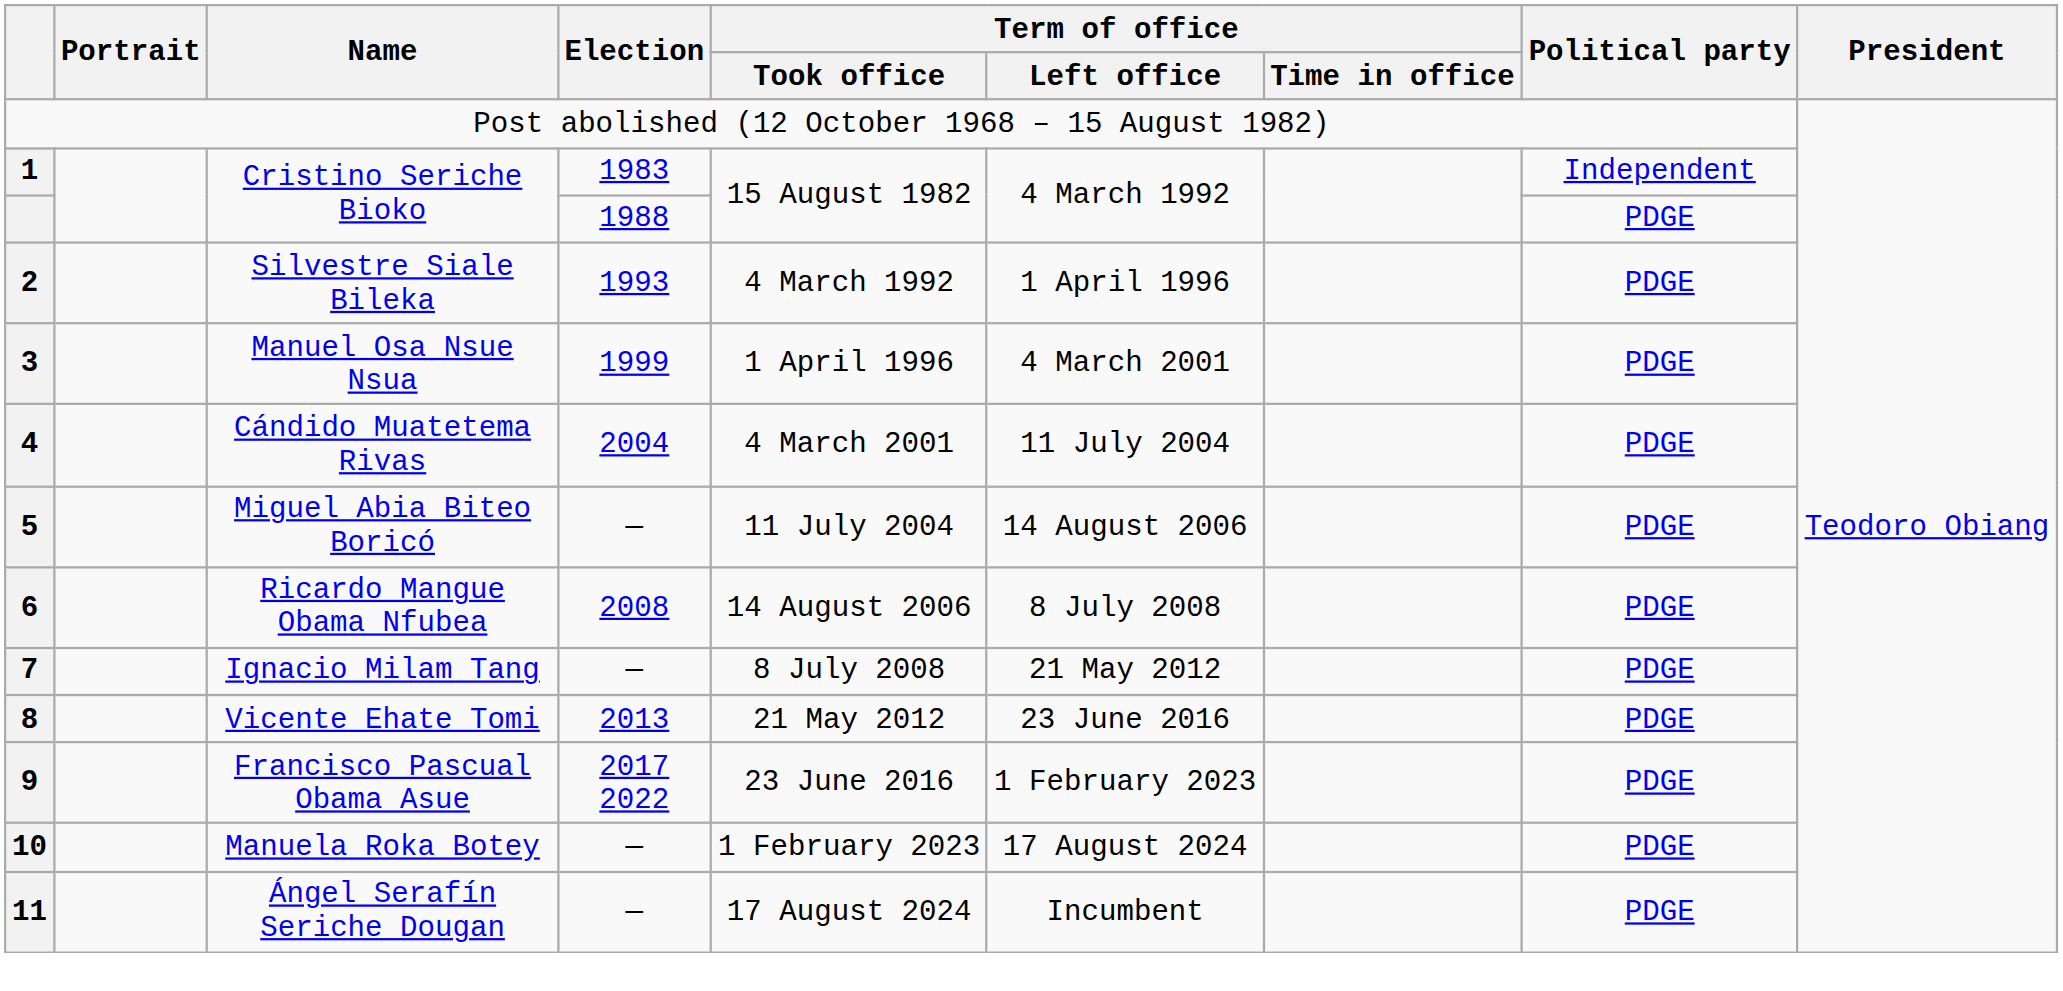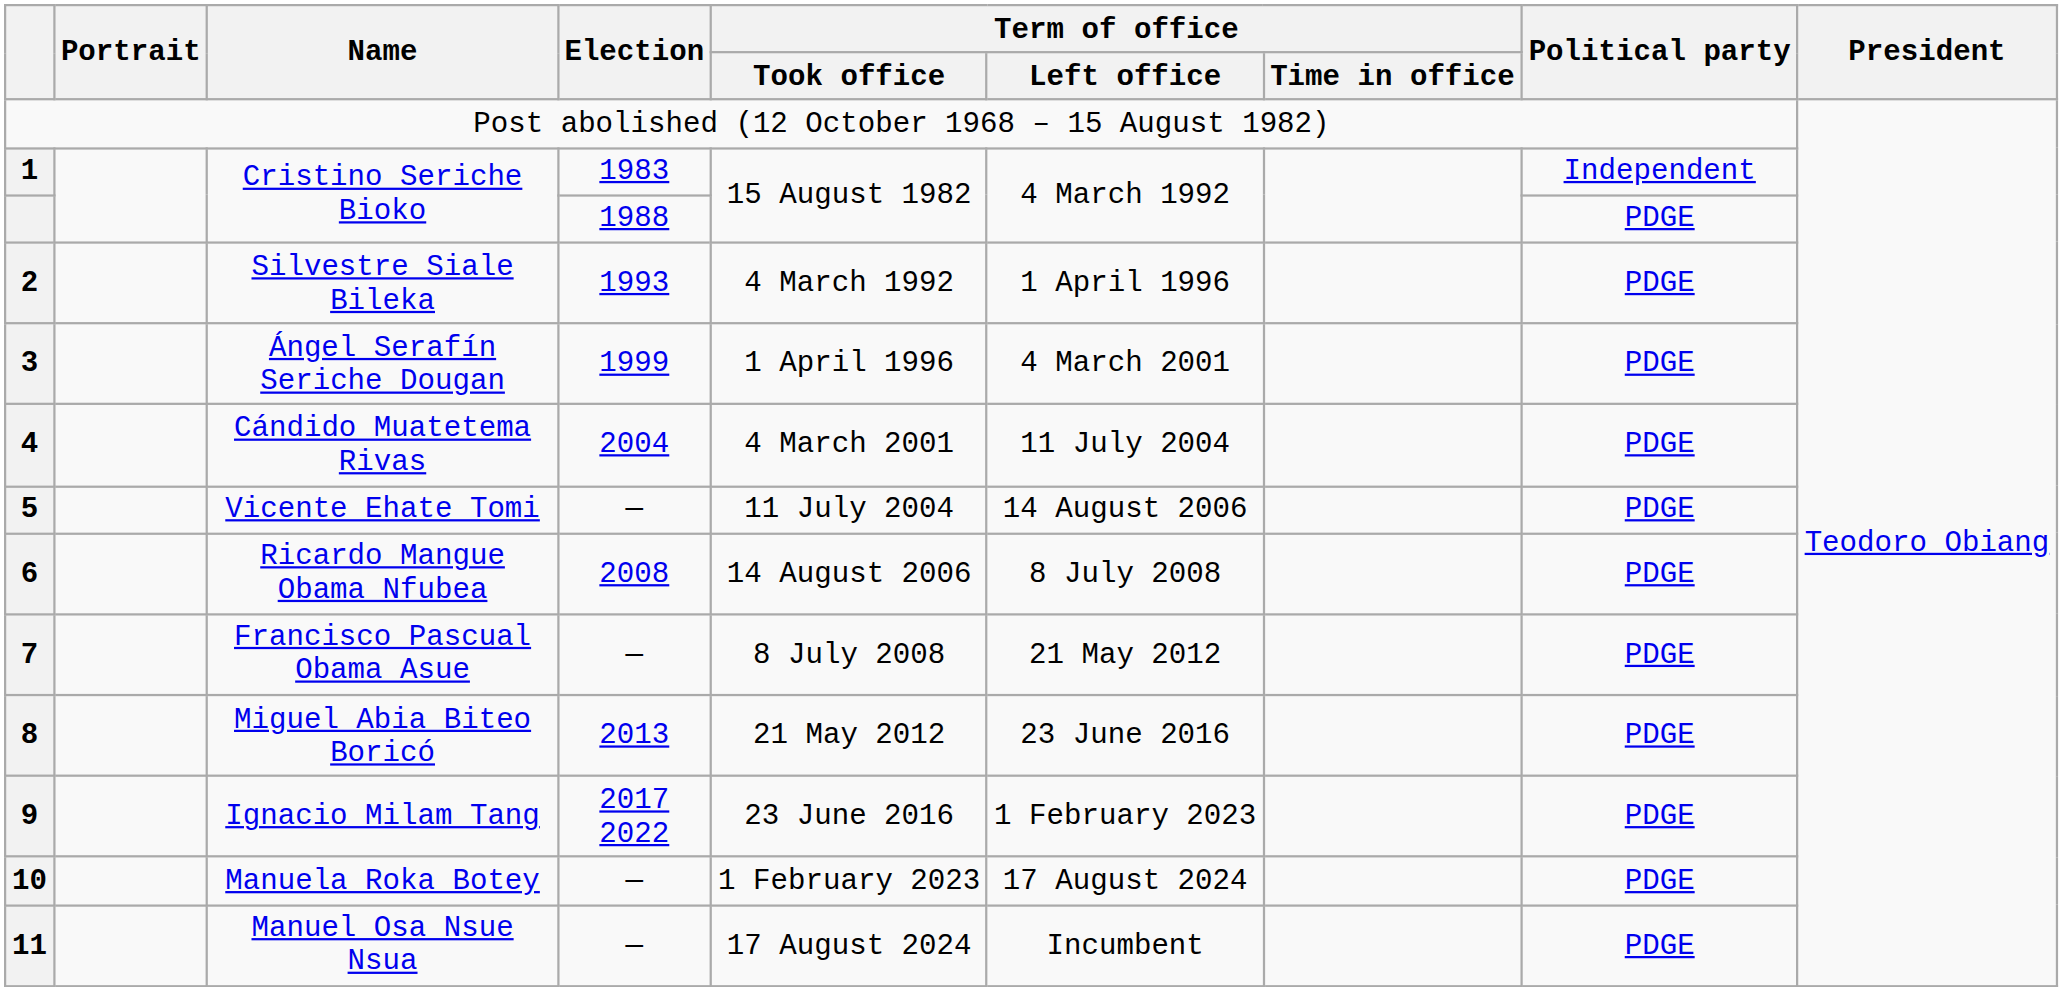(383, 364) Manuel Osa Nsue Nsua -> (383, 364) Ángel Serafín Seriche Dougan
(383, 526) Miguel Abia Biteo Boricó -> (383, 509) Vicente Ehate Tomi
(383, 671) Ignacio Milam Tang -> (383, 655) Francisco Pascual Obama Asue
(383, 719) Vicente Ehate Tomi -> (383, 736) Miguel Abia Biteo Boricó
(383, 783) Francisco Pascual Obama Asue -> (383, 817) Ignacio Milam Tang
(383, 912) Ángel Serafín Seriche Dougan -> (383, 945) Manuel Osa Nsue Nsua
